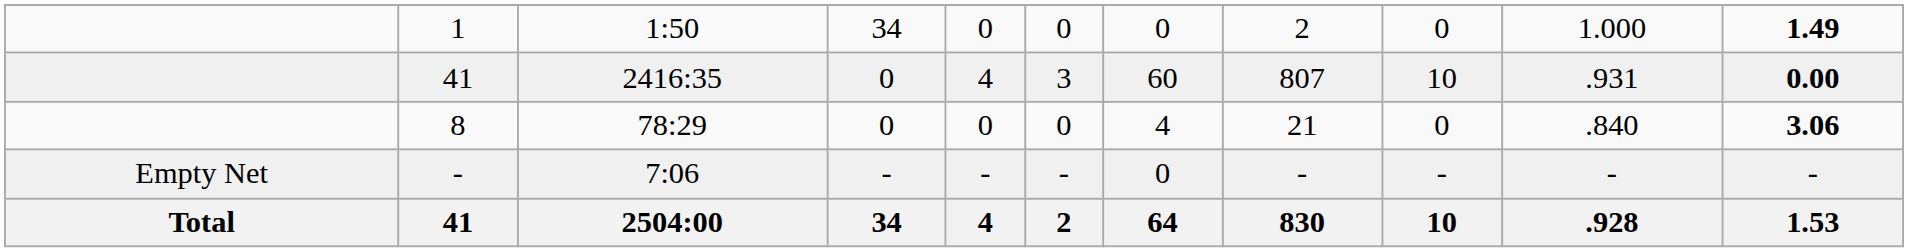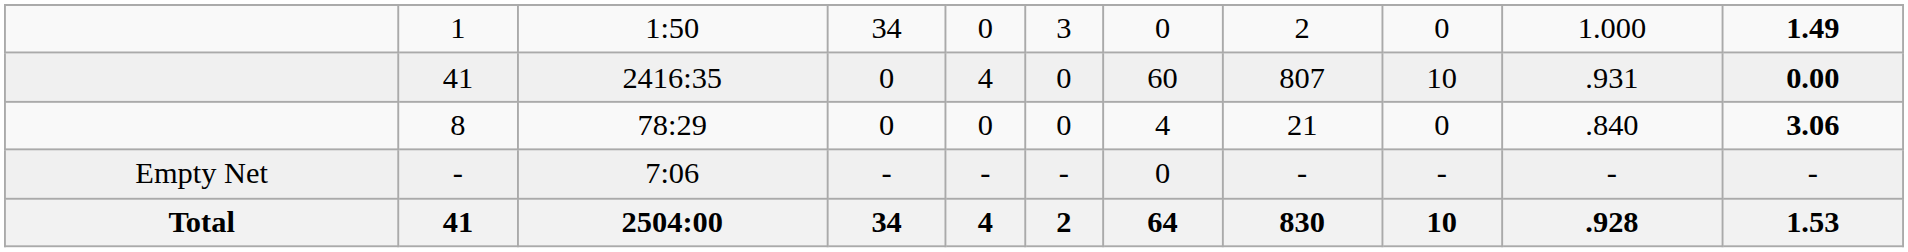(1064, 28) 0 -> (1064, 28) 3
(1064, 76) 3 -> (1064, 76) 0
